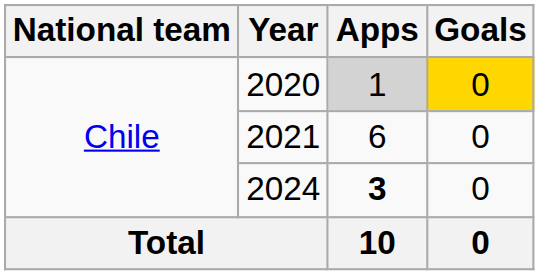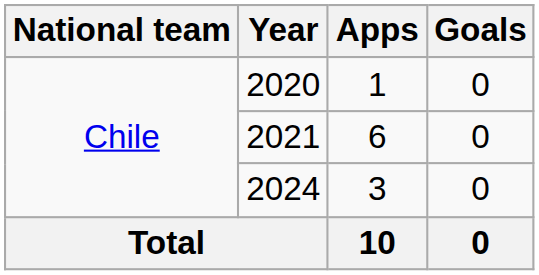(377, 83) lightgrey background -> (377, 83) no background
(480, 83) gold background -> (480, 83) no background
(377, 189) bold -> (377, 189) normal
